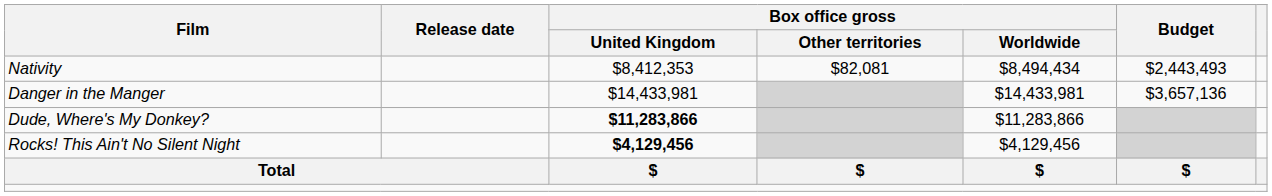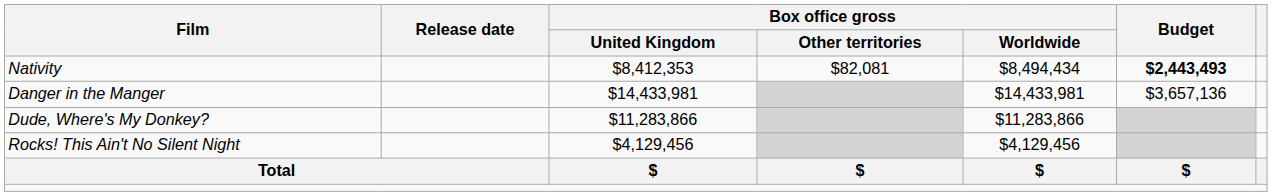(1186, 68) normal -> (1186, 68) bold
(653, 119) bold -> (653, 119) normal
(653, 145) bold -> (653, 145) normal
